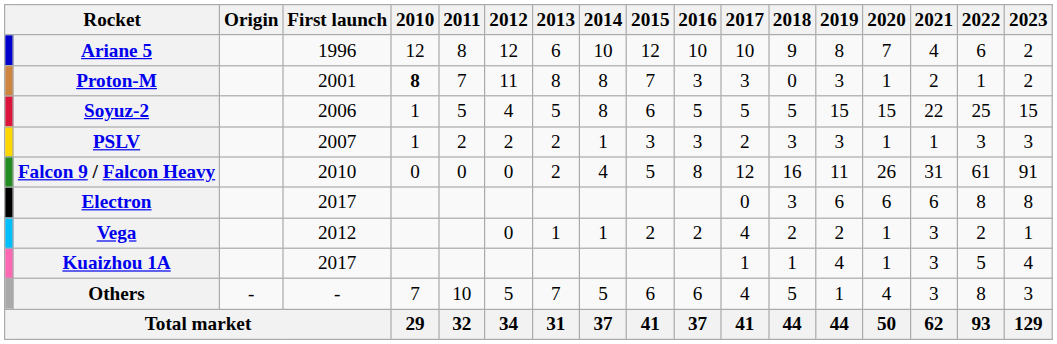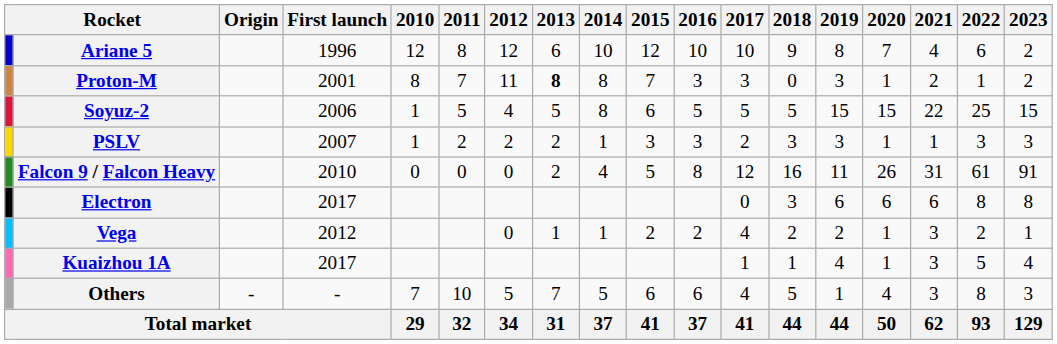(415, 80) bold -> (415, 80) normal
(556, 80) normal -> (556, 80) bold
